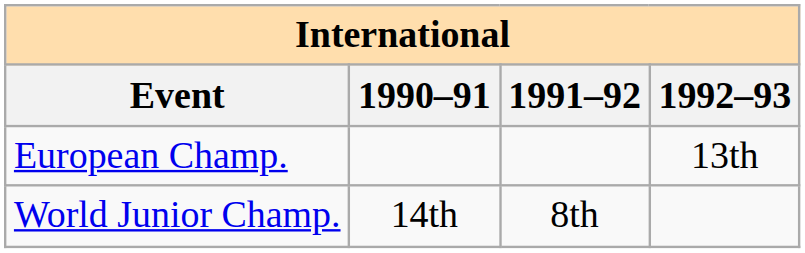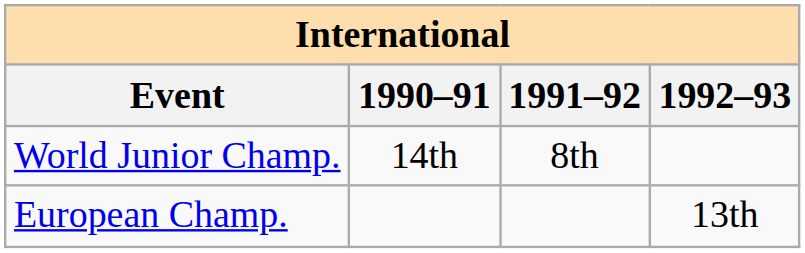rows swapped: (151, 154) <-> (177, 214)
